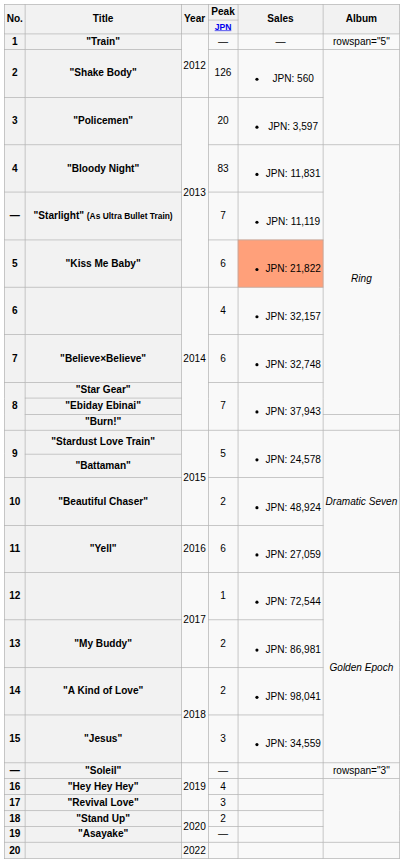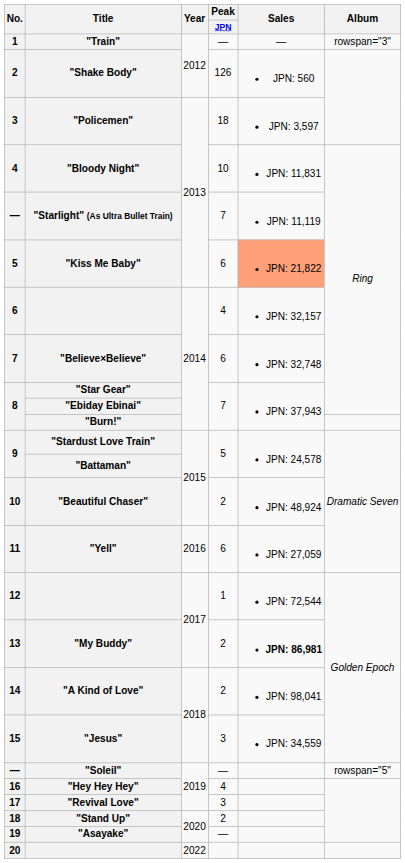(361, 41) rowspan="5" -> (363, 41) rowspan="3"
(223, 121) 20 -> (223, 121) 18
(223, 168) 83 -> (223, 168) 10
(281, 650) normal -> (281, 650) bold
(361, 770) rowspan="3" -> (363, 770) rowspan="5"
